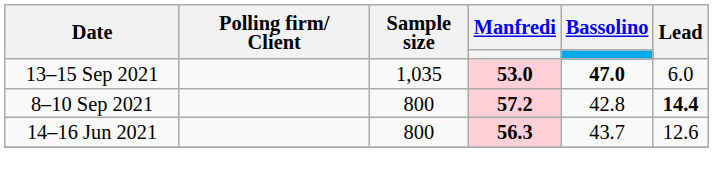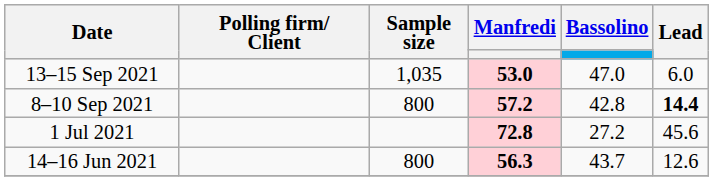(607, 74) bold -> (607, 74) normal
+ row: (92, 132)
